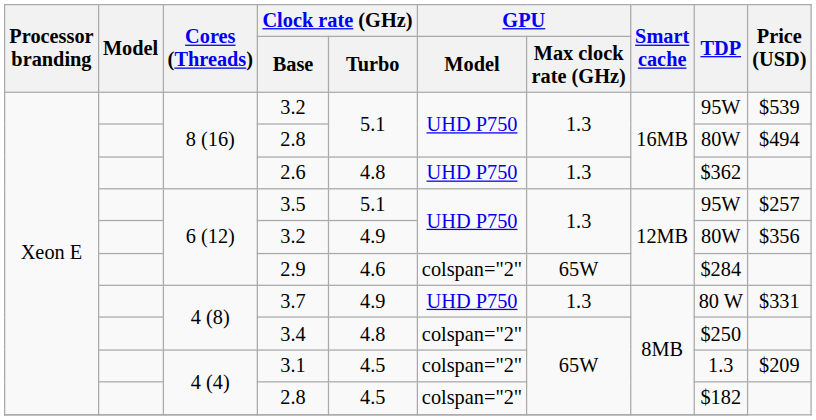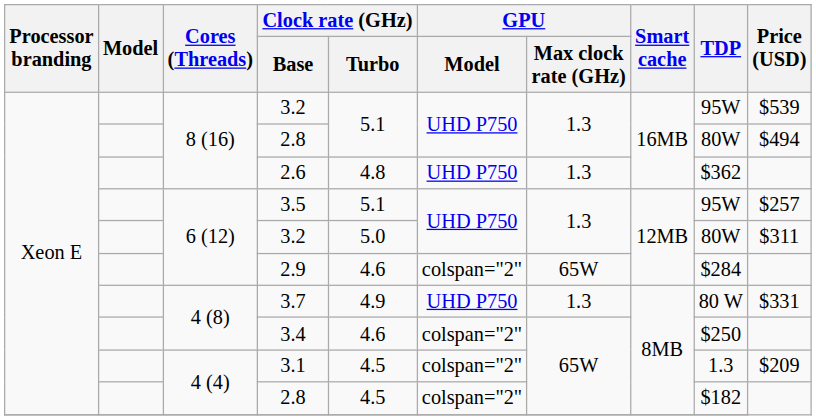(373, 236) 4.9 -> (373, 236) 5.0
(779, 236) $356 -> (779, 236) $311
(373, 333) 4.8 -> (373, 333) 4.6
